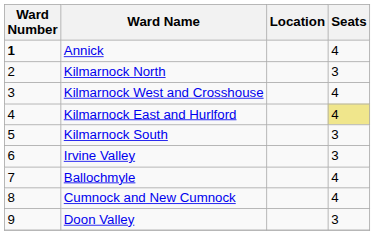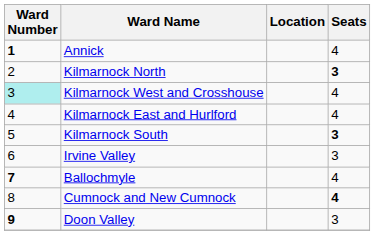(335, 72) normal -> (335, 72) bold
(11, 93) no background -> (11, 93) paleturquoise background
(335, 114) khaki background -> (335, 114) no background
(335, 135) normal -> (335, 135) bold
(11, 177) normal -> (11, 177) bold
(335, 198) normal -> (335, 198) bold
(11, 219) normal -> (11, 219) bold
